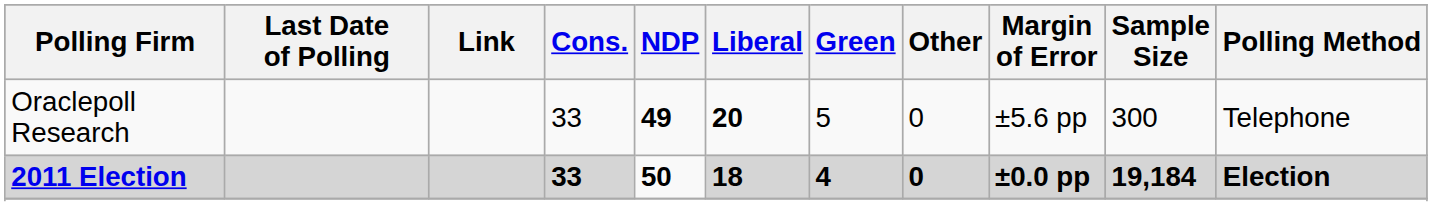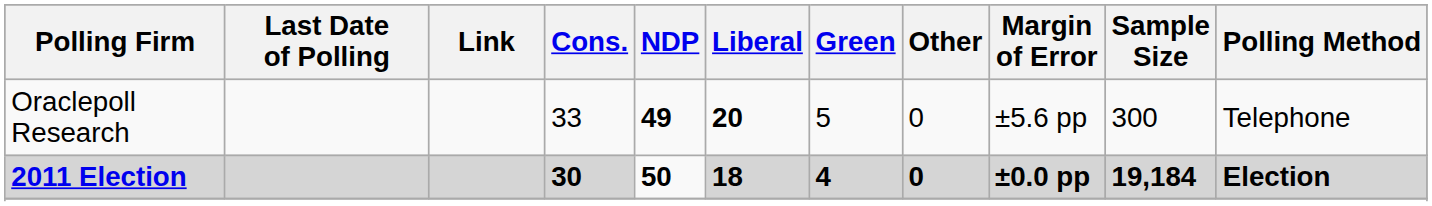(567, 176) 33 -> (567, 176) 30
